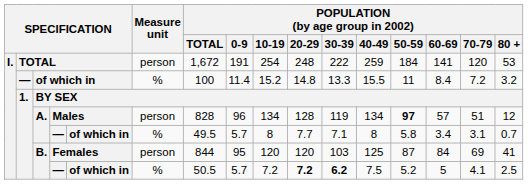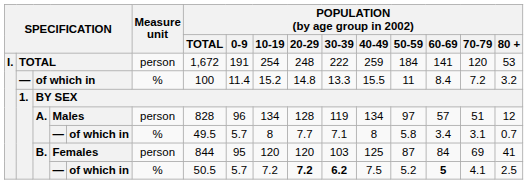(408, 116) bold -> (408, 116) normal
(443, 170) normal -> (443, 170) bold
